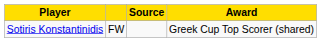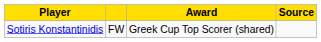columns swapped: (242, 12) <-> (147, 12)
